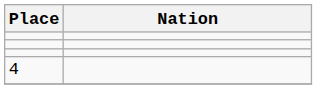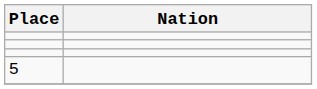(14, 70) 4 -> (14, 70) 5
